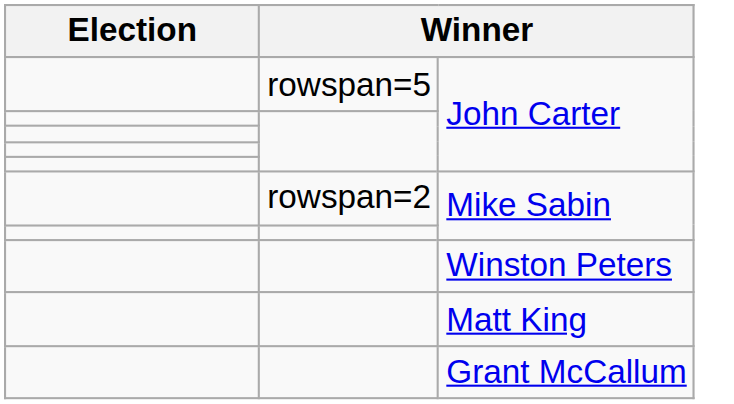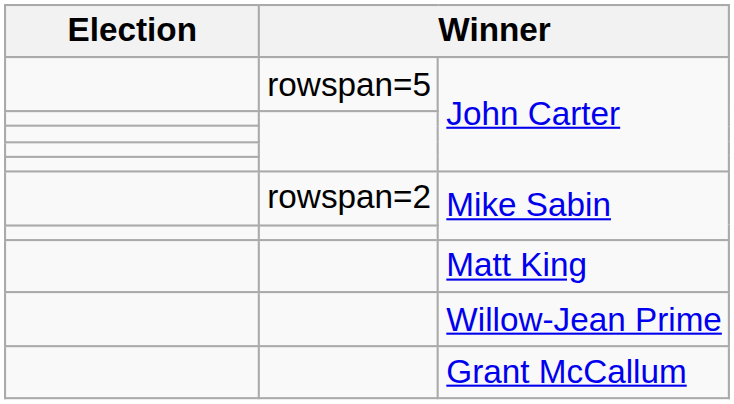- row: (349, 266)
+ row: (349, 319)
